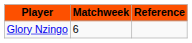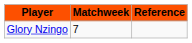(76, 29) 6 -> (76, 29) 7
